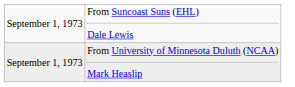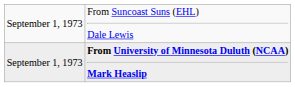(183, 62) normal -> (188, 62) bold
